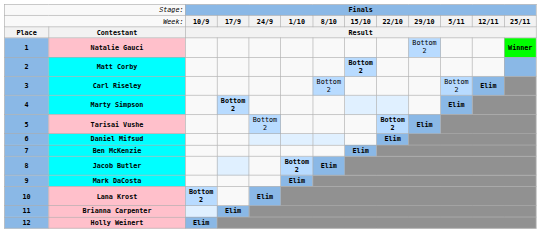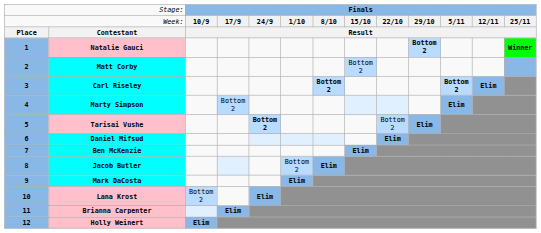(425, 48) normal -> (425, 48) bold
(361, 67) bold -> (361, 67) normal
(329, 86) normal -> (329, 86) bold
(456, 86) normal -> (456, 86) bold
(233, 105) bold -> (233, 105) normal
(265, 124) normal -> (265, 124) bold
(393, 124) bold -> (393, 124) normal
(297, 166) bold -> (297, 166) normal
(201, 196) bold -> (201, 196) normal
